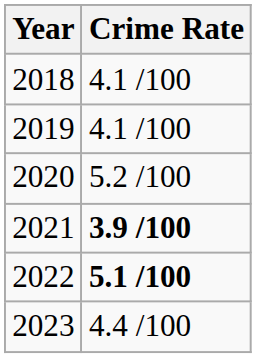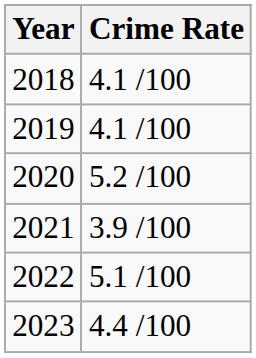(140, 227) bold -> (140, 227) normal
(140, 276) bold -> (140, 276) normal
